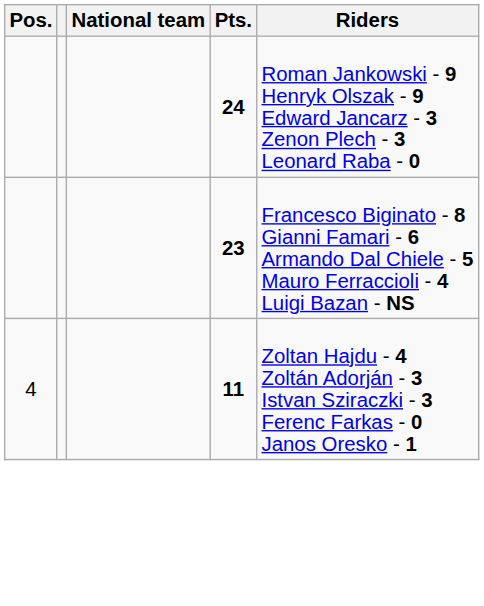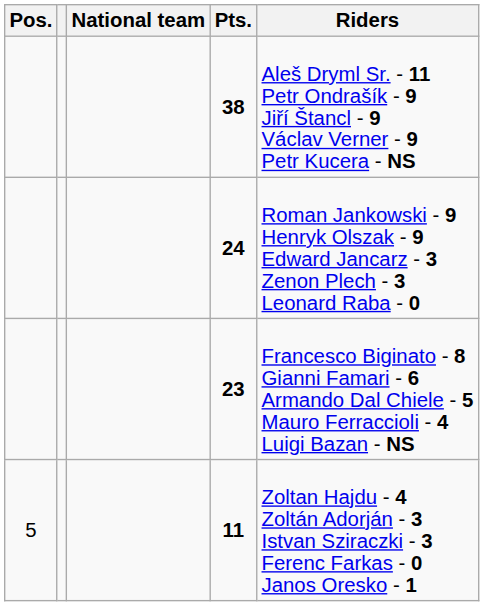+ row: (233, 106)
(31, 389) 4 -> (31, 530) 5
